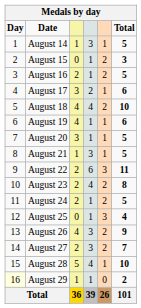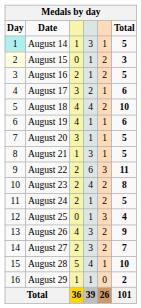(15, 44) no background -> (15, 44) paleturquoise background
(15, 59) no background -> (15, 59) lightyellow background
(15, 279) lightyellow background -> (15, 279) no background
